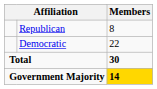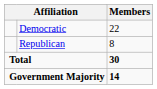rows swapped: (43, 44) <-> (42, 28)
(114, 76) gold background -> (114, 76) no background
